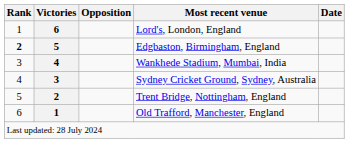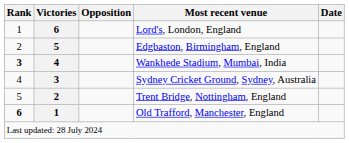(19, 46) bold -> (19, 46) normal
(19, 63) normal -> (19, 63) bold
(19, 113) normal -> (19, 113) bold
